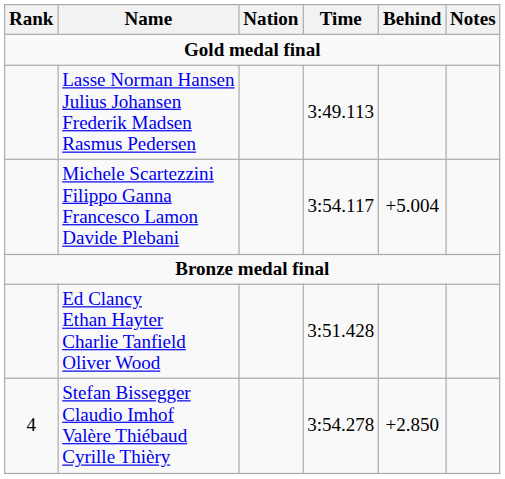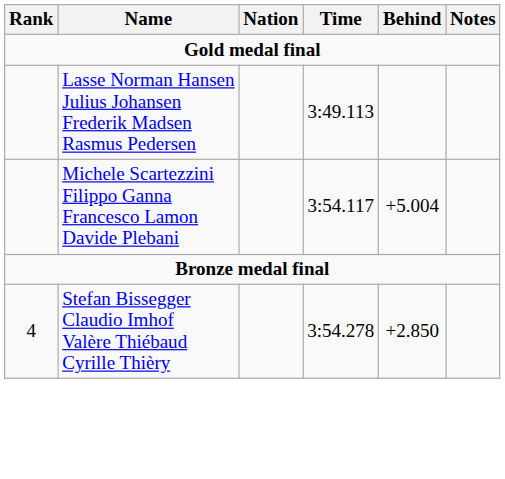- row: (124, 331)
